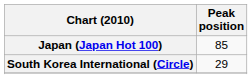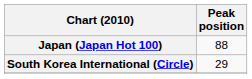(221, 45) 85 -> (221, 45) 88
